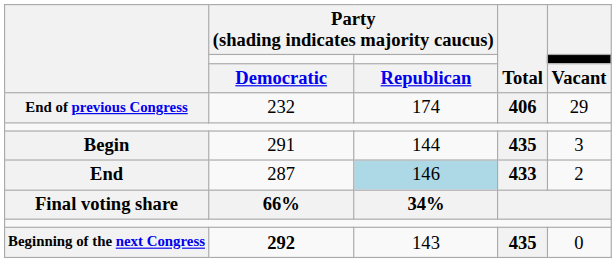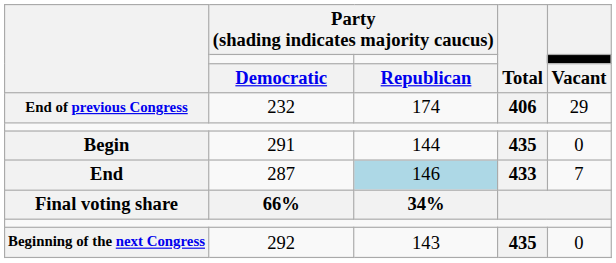(579, 145) 3 -> (579, 145) 0
(579, 174) 2 -> (579, 174) 7
(281, 242) bold -> (281, 242) normal
